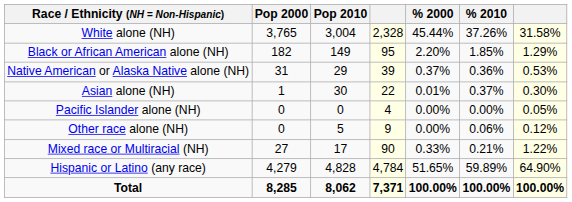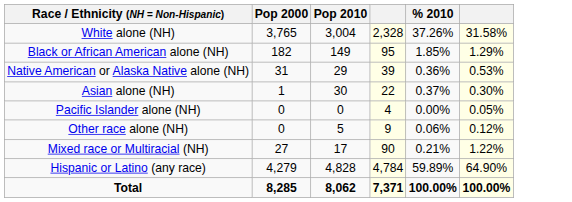- column: (433, 14)
